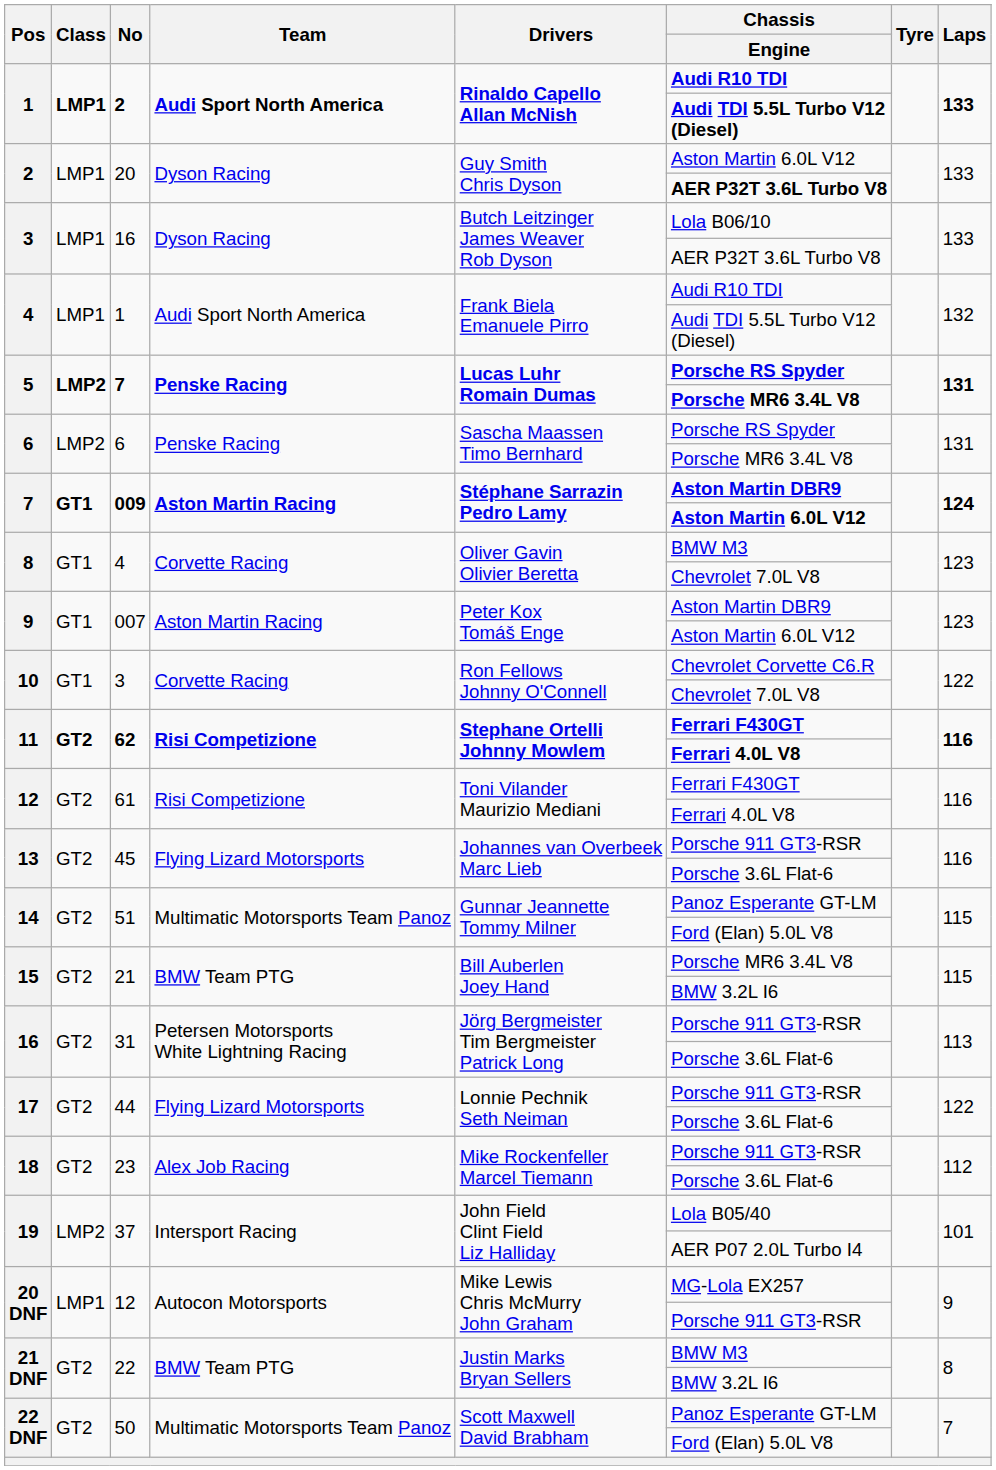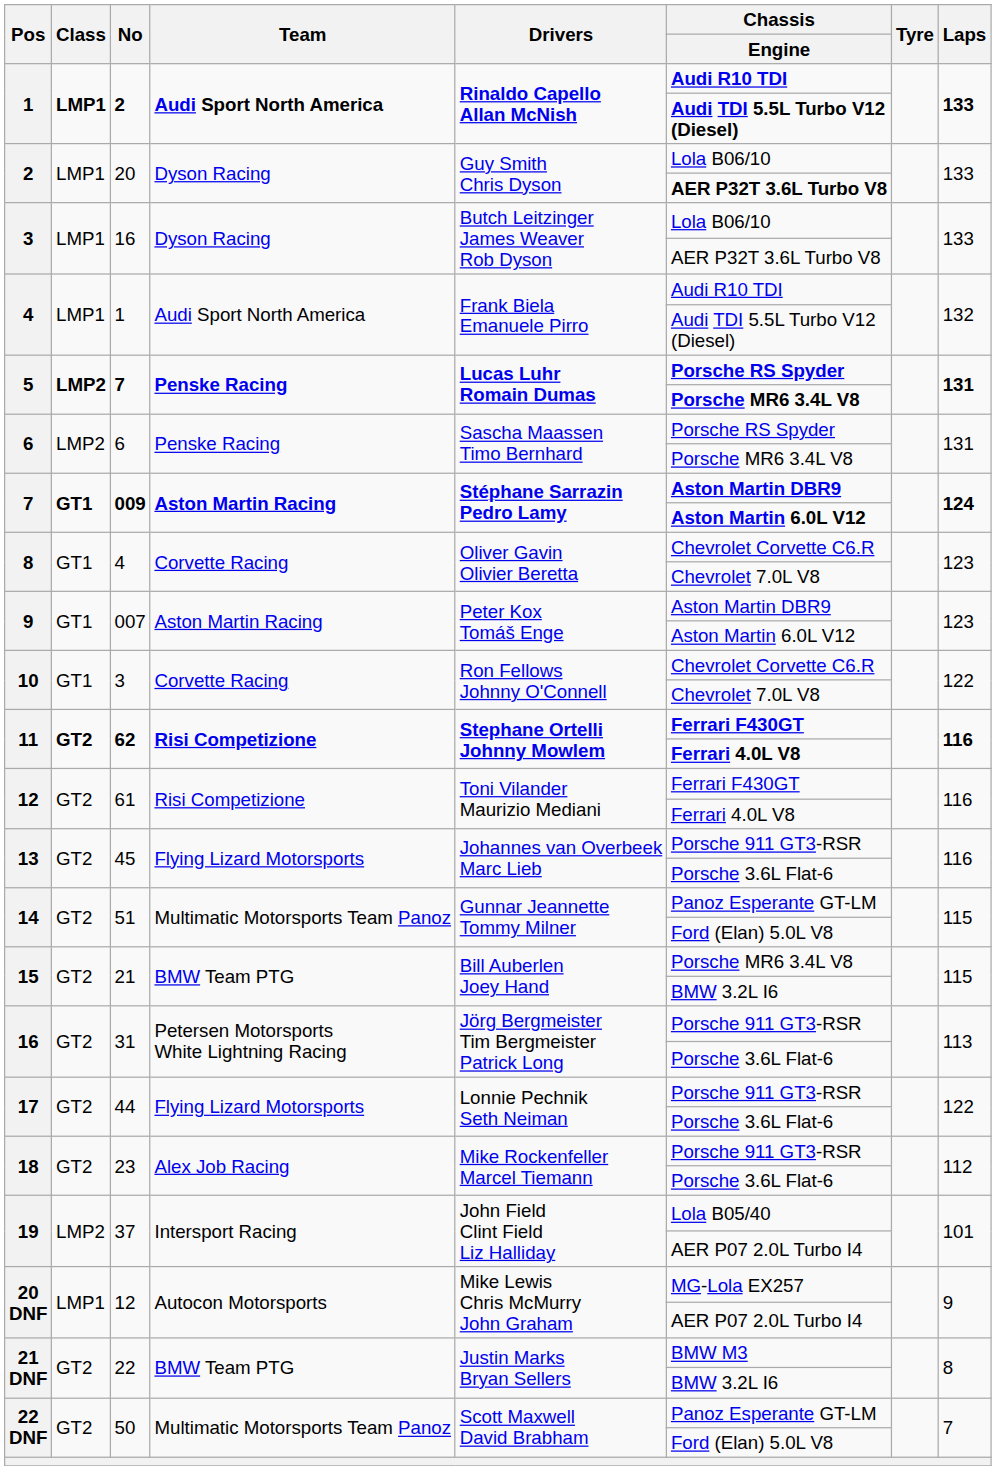(763, 159) Aston Martin 6.0L V12 -> (721, 159) Lola B06/10
(709, 547) BMW M3 -> (773, 547) Chevrolet Corvette C6.R
(766, 1321) Porsche 911 GT3-RSR -> (767, 1321) AER P07 2.0L Turbo I4
